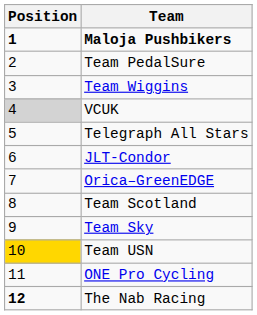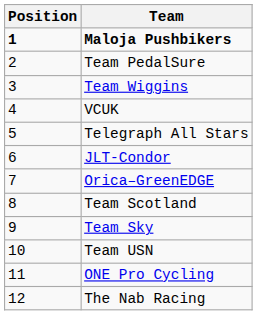(12, 110) lightgrey background -> (12, 110) no background
(17, 251) gold background -> (17, 251) no background
(17, 299) bold -> (17, 299) normal
